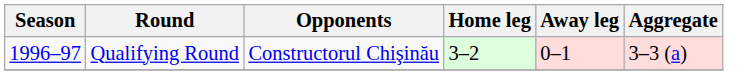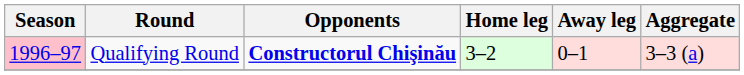(45, 53) no background -> (45, 53) pink background
(344, 53) normal -> (352, 53) bold
